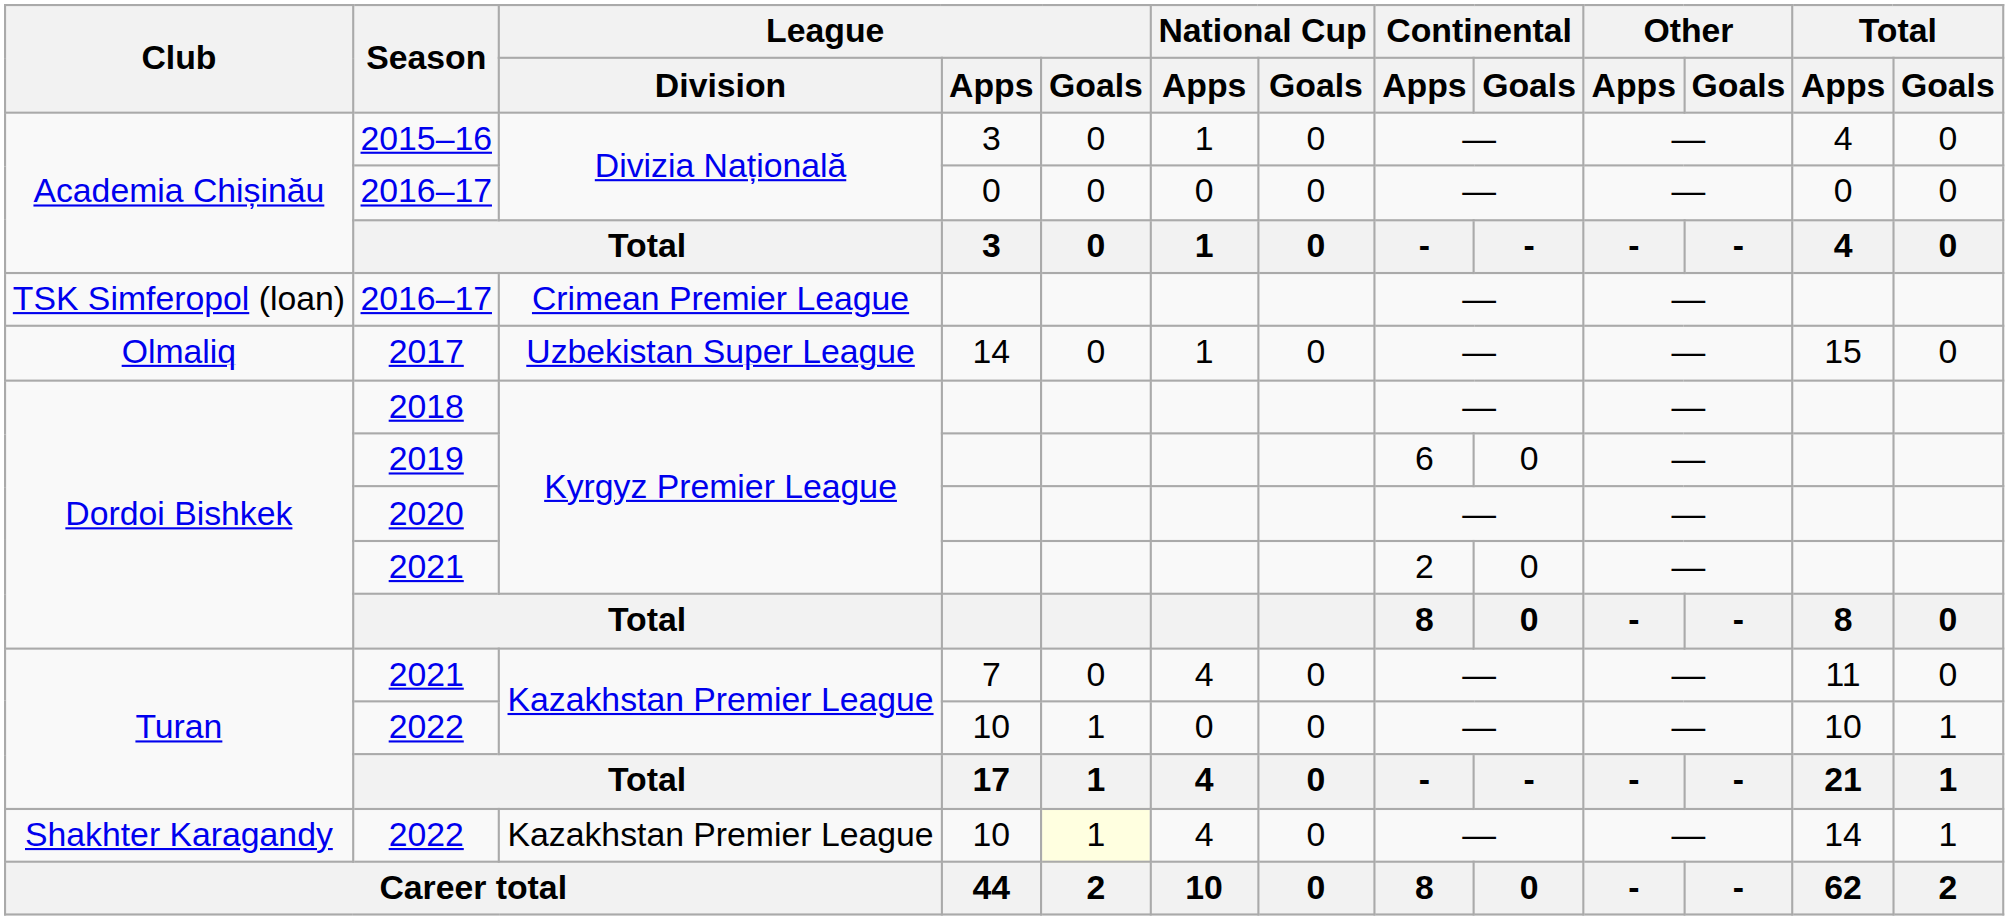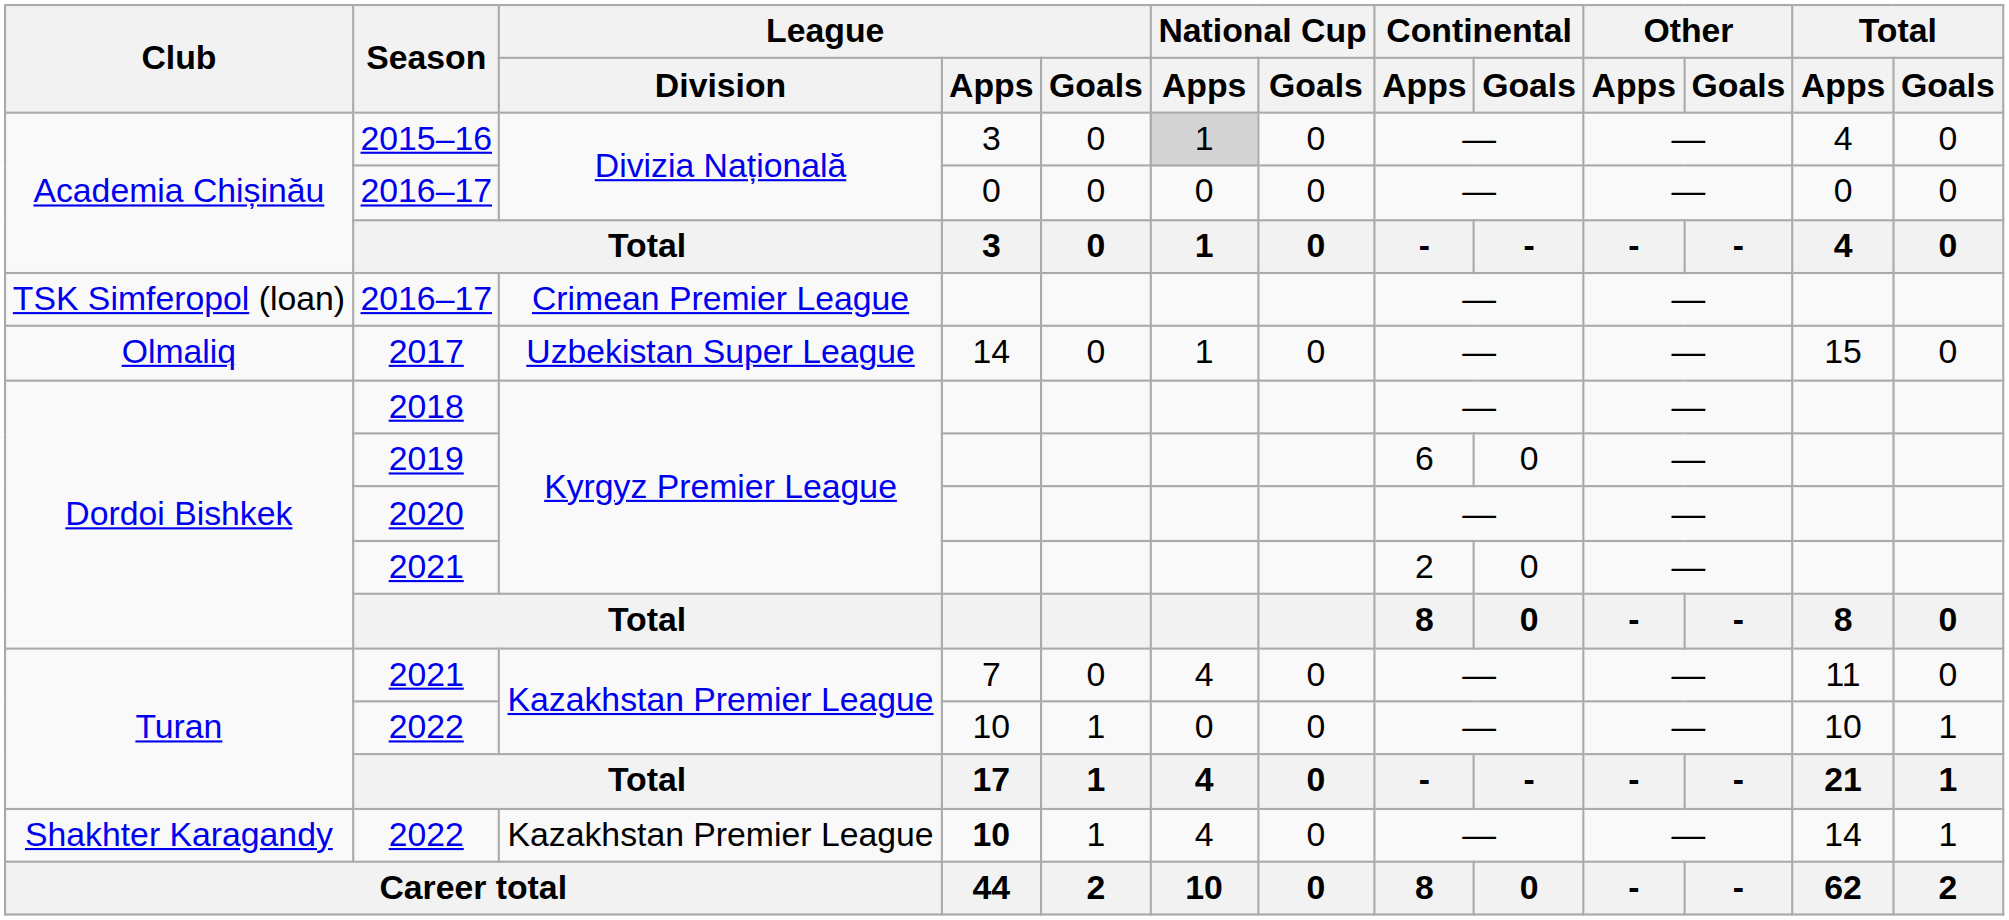(1204, 138) no background -> (1204, 138) lightgrey background
(991, 834) normal -> (991, 834) bold
(1096, 834) lightyellow background -> (1096, 834) no background
